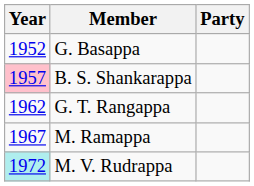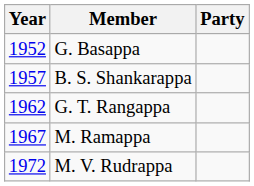(27, 78) pink background -> (27, 78) no background
(27, 166) paleturquoise background -> (27, 166) no background
